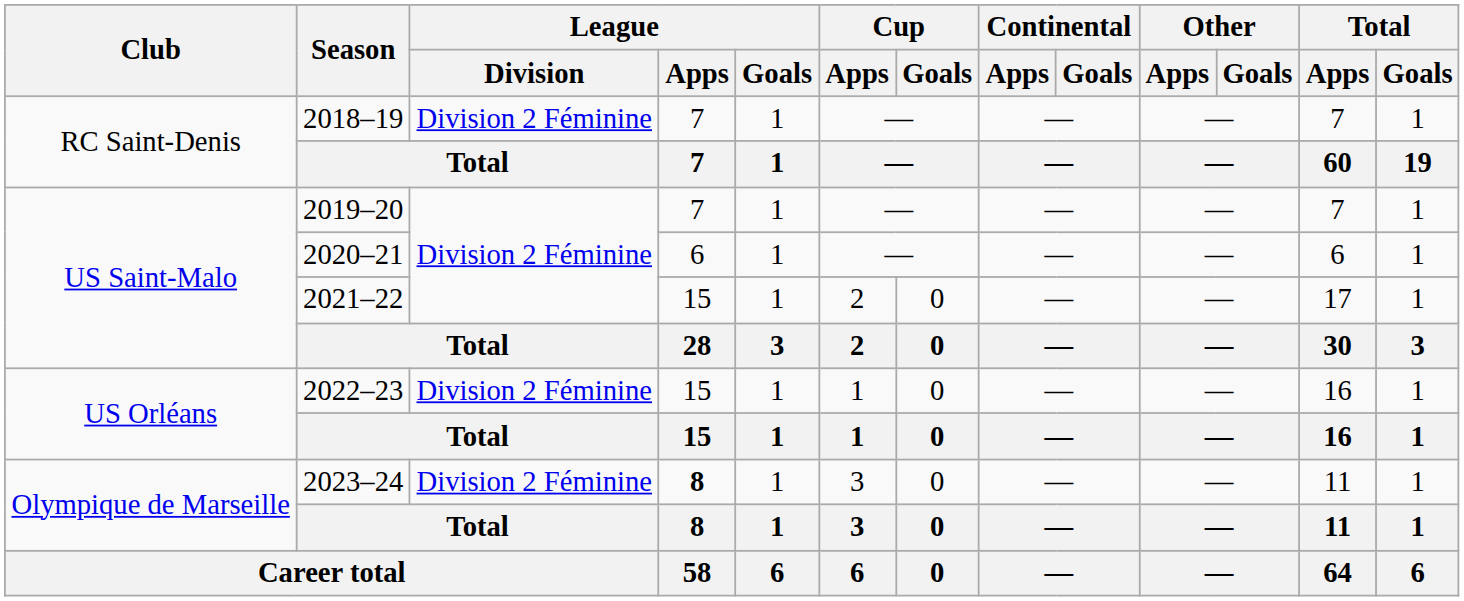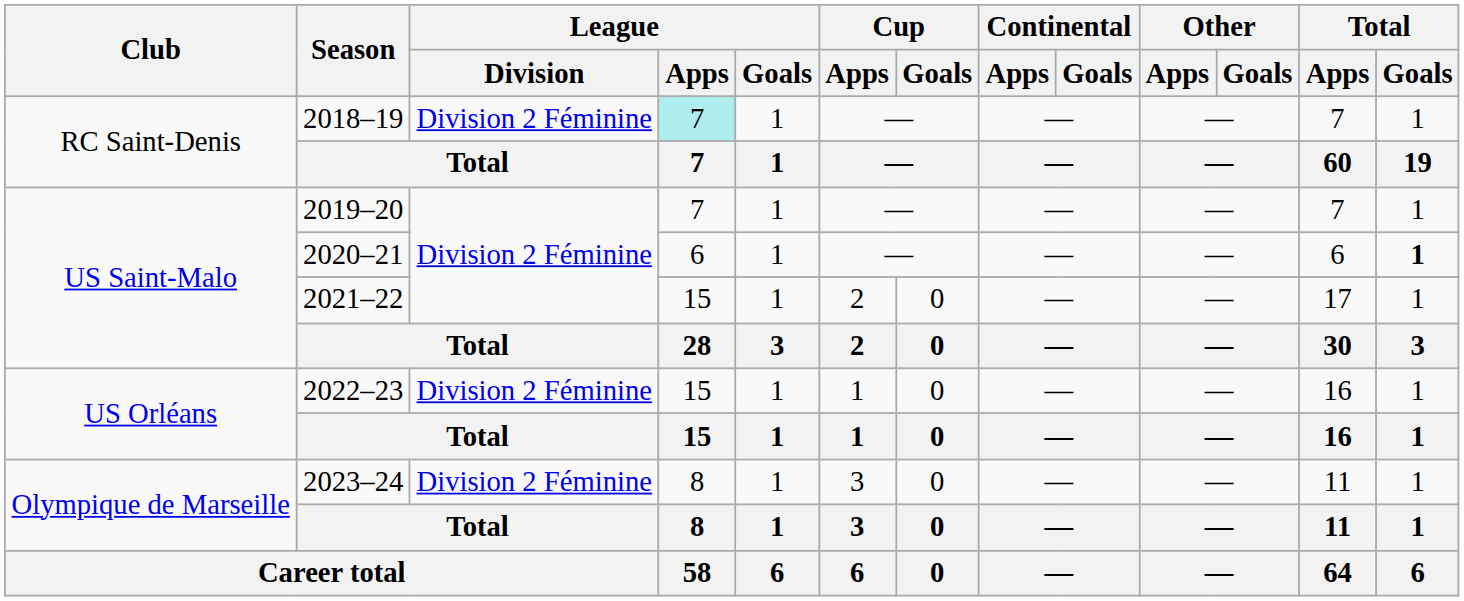(697, 118) no background -> (697, 118) paleturquoise background
(1418, 254) normal -> (1418, 254) bold
(697, 481) bold -> (697, 481) normal
